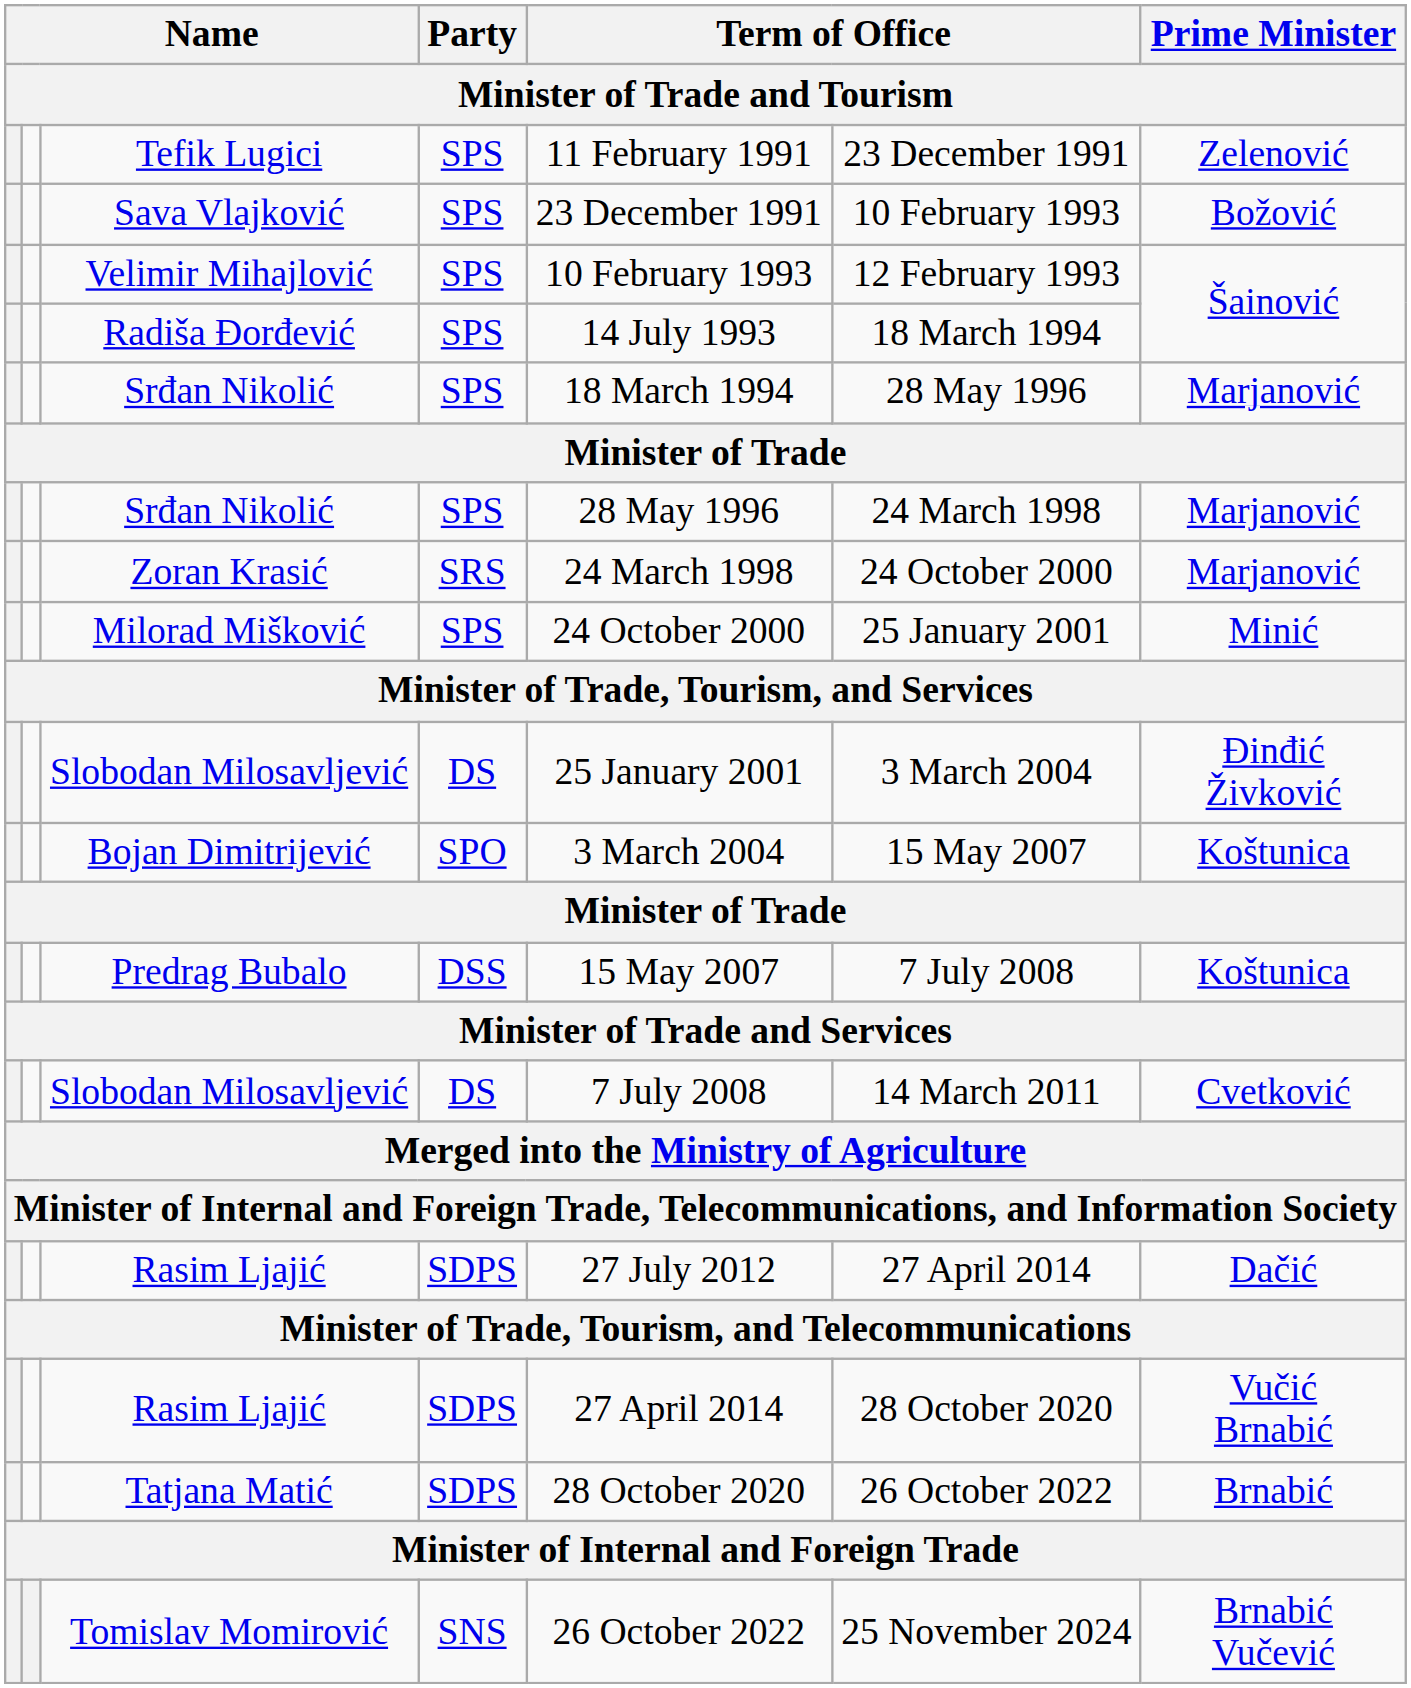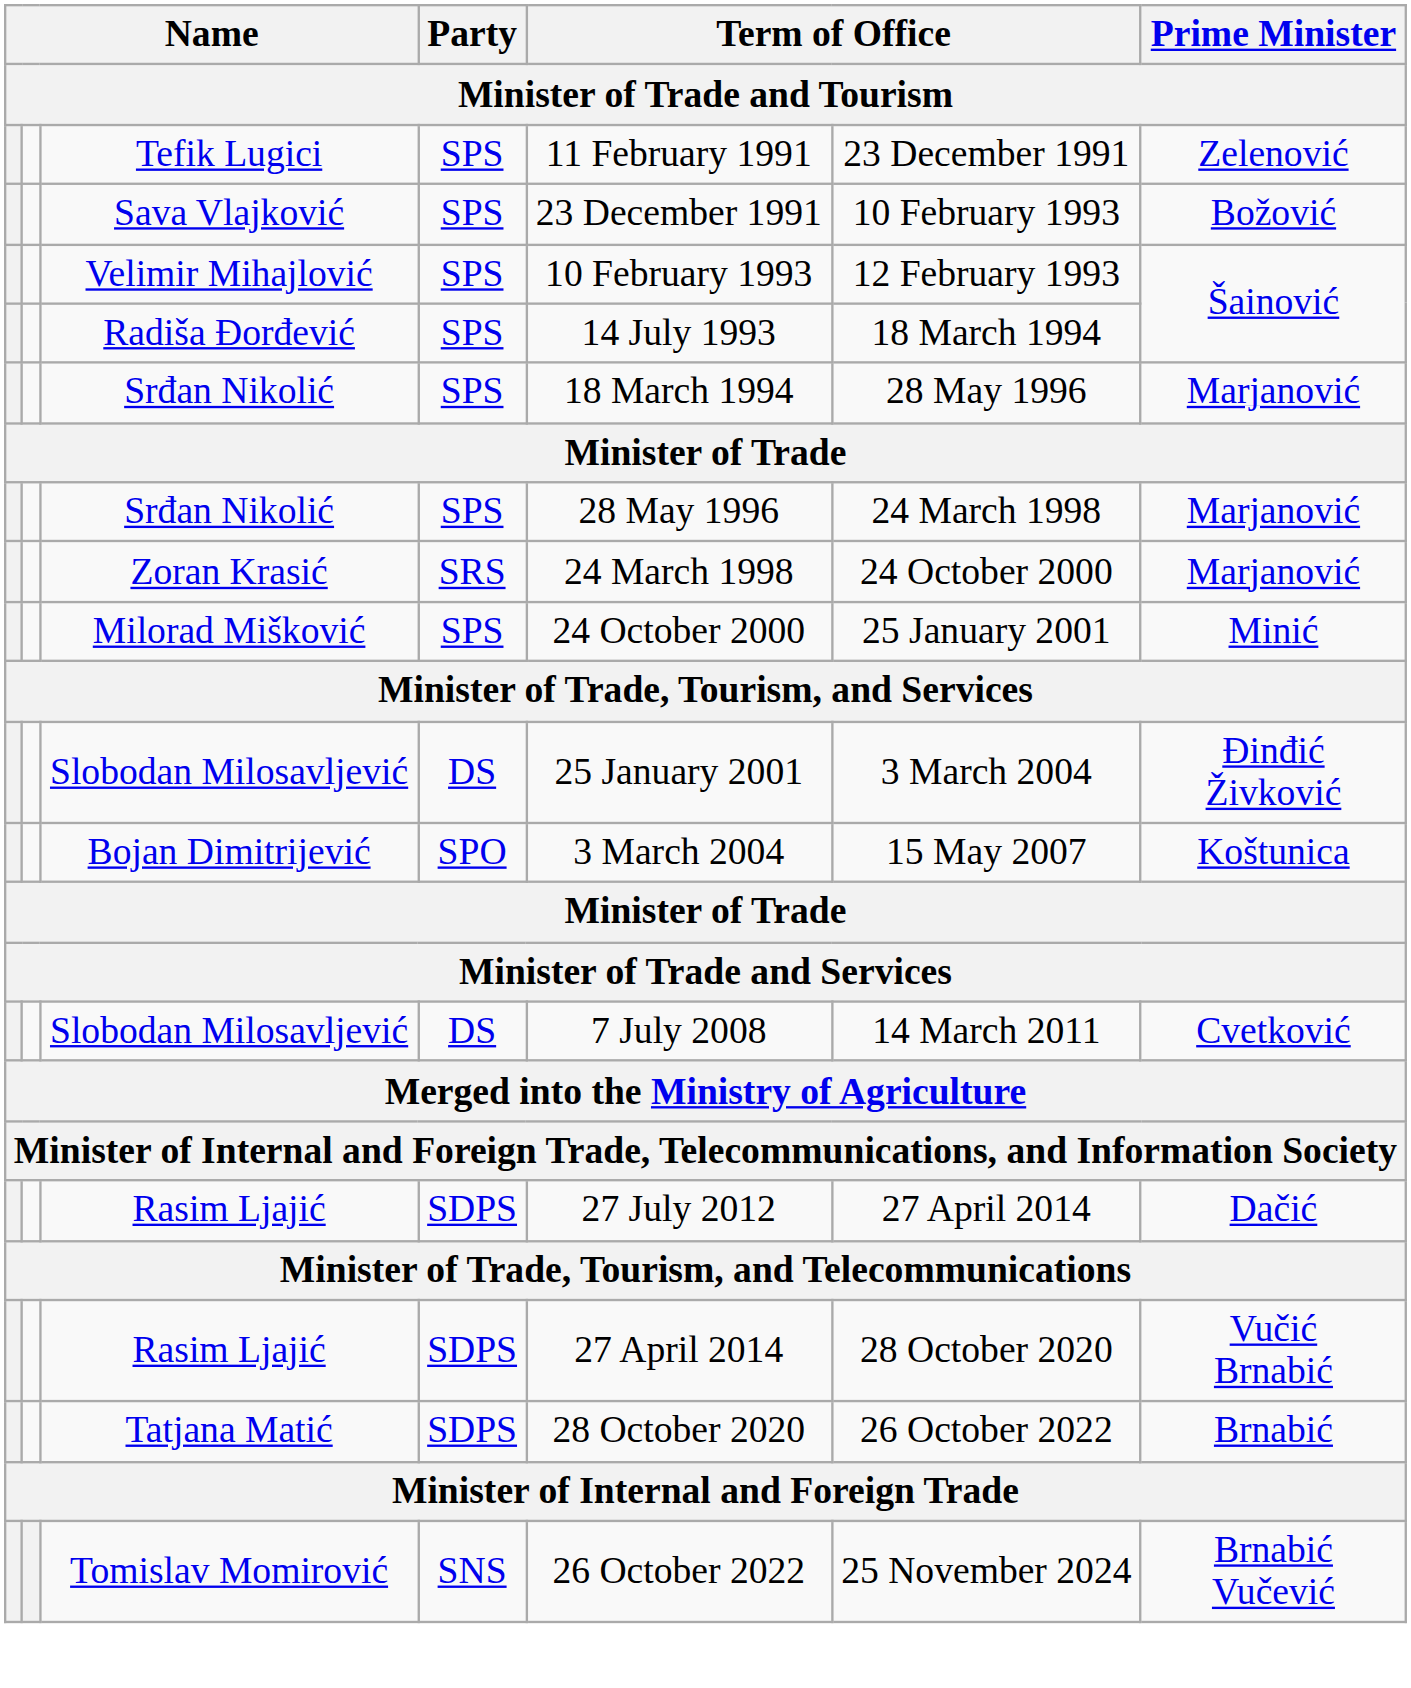- row: (229, 971)
